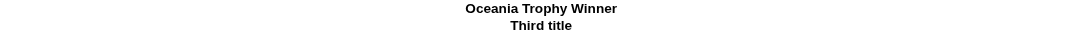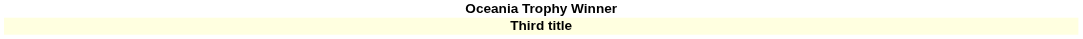(541, 26) no background -> (541, 26) lightyellow background
